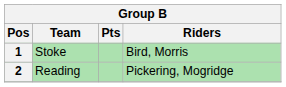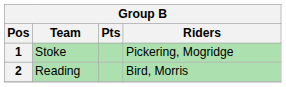(157, 52) Bird, Morris -> (180, 52) Pickering, Mogridge
(180, 71) Pickering, Mogridge -> (157, 71) Bird, Morris
